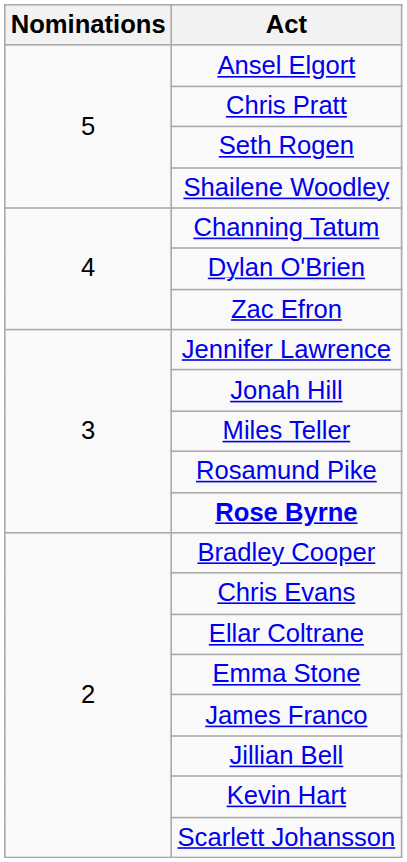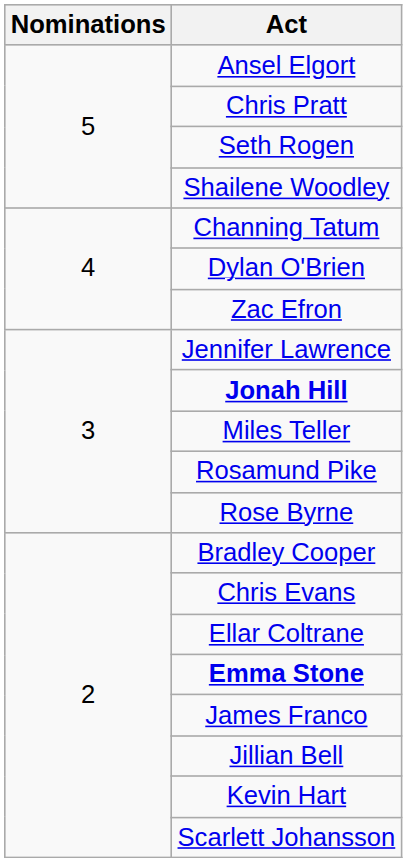(286, 390) normal -> (286, 390) bold
(286, 512) bold -> (286, 512) normal
(286, 674) normal -> (286, 674) bold
